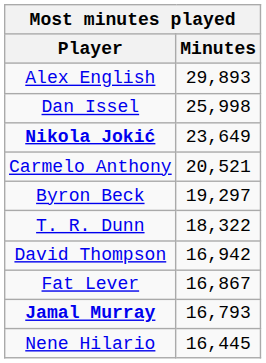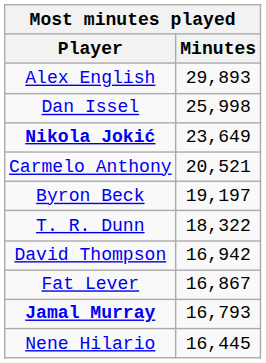(218, 196) 19,297 -> (218, 196) 19,197
